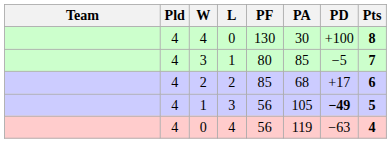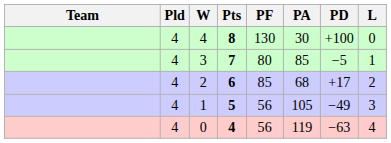columns swapped: (232, 15) <-> (372, 15)
(339, 104) bold -> (339, 104) normal
